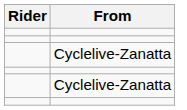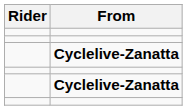(113, 54) normal -> (116, 54) bold
(113, 85) normal -> (116, 85) bold
